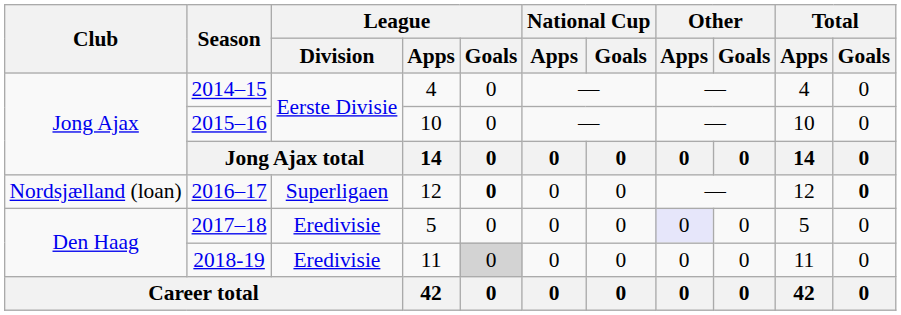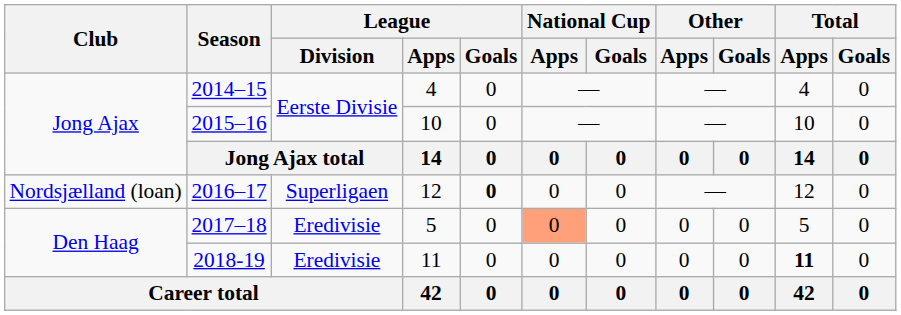(864, 191) bold -> (864, 191) normal
(554, 225) no background -> (554, 225) lightsalmon background
(684, 225) lavender background -> (684, 225) no background
(491, 259) lightgrey background -> (491, 259) no background
(804, 259) normal -> (804, 259) bold
